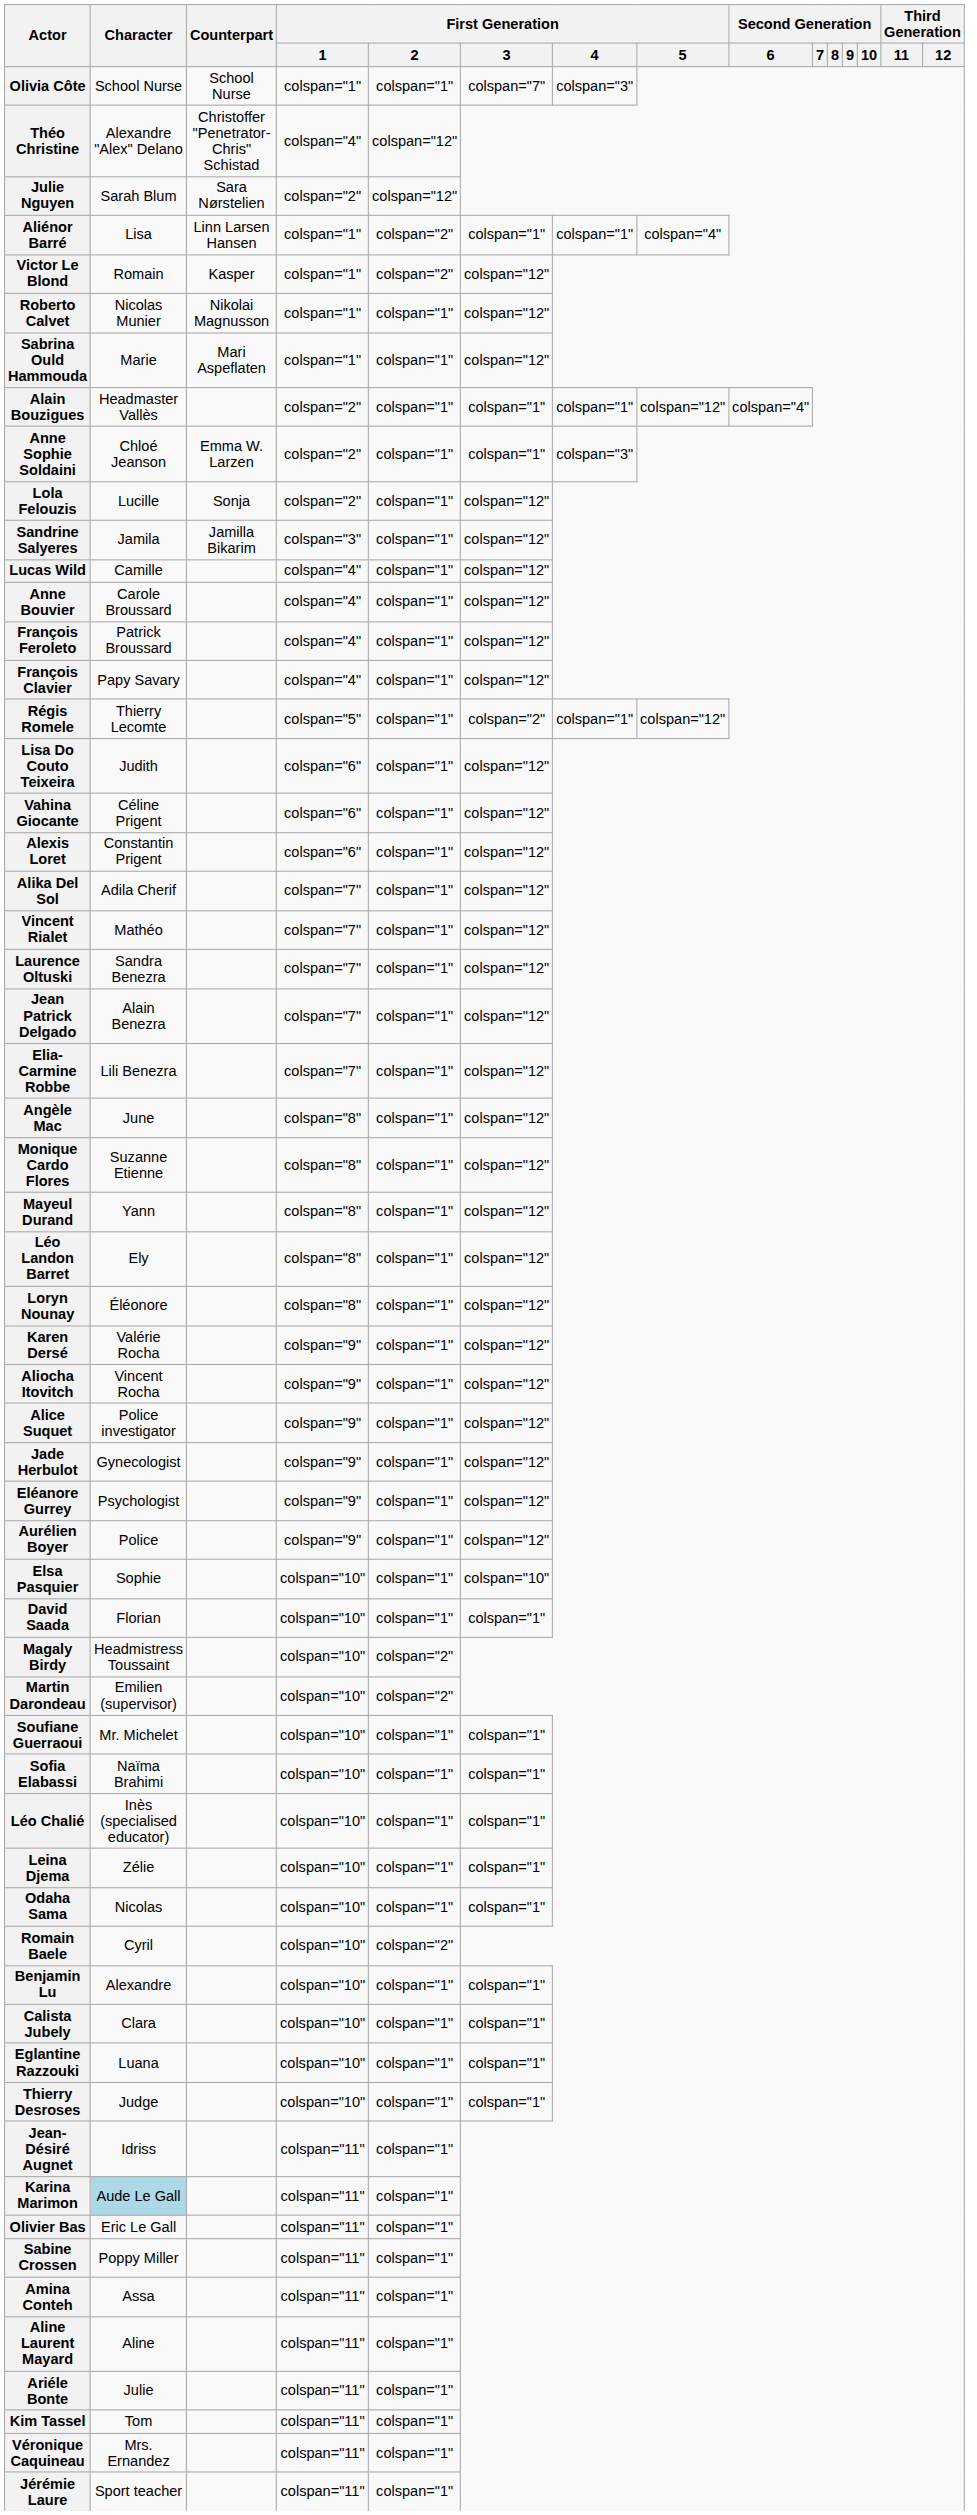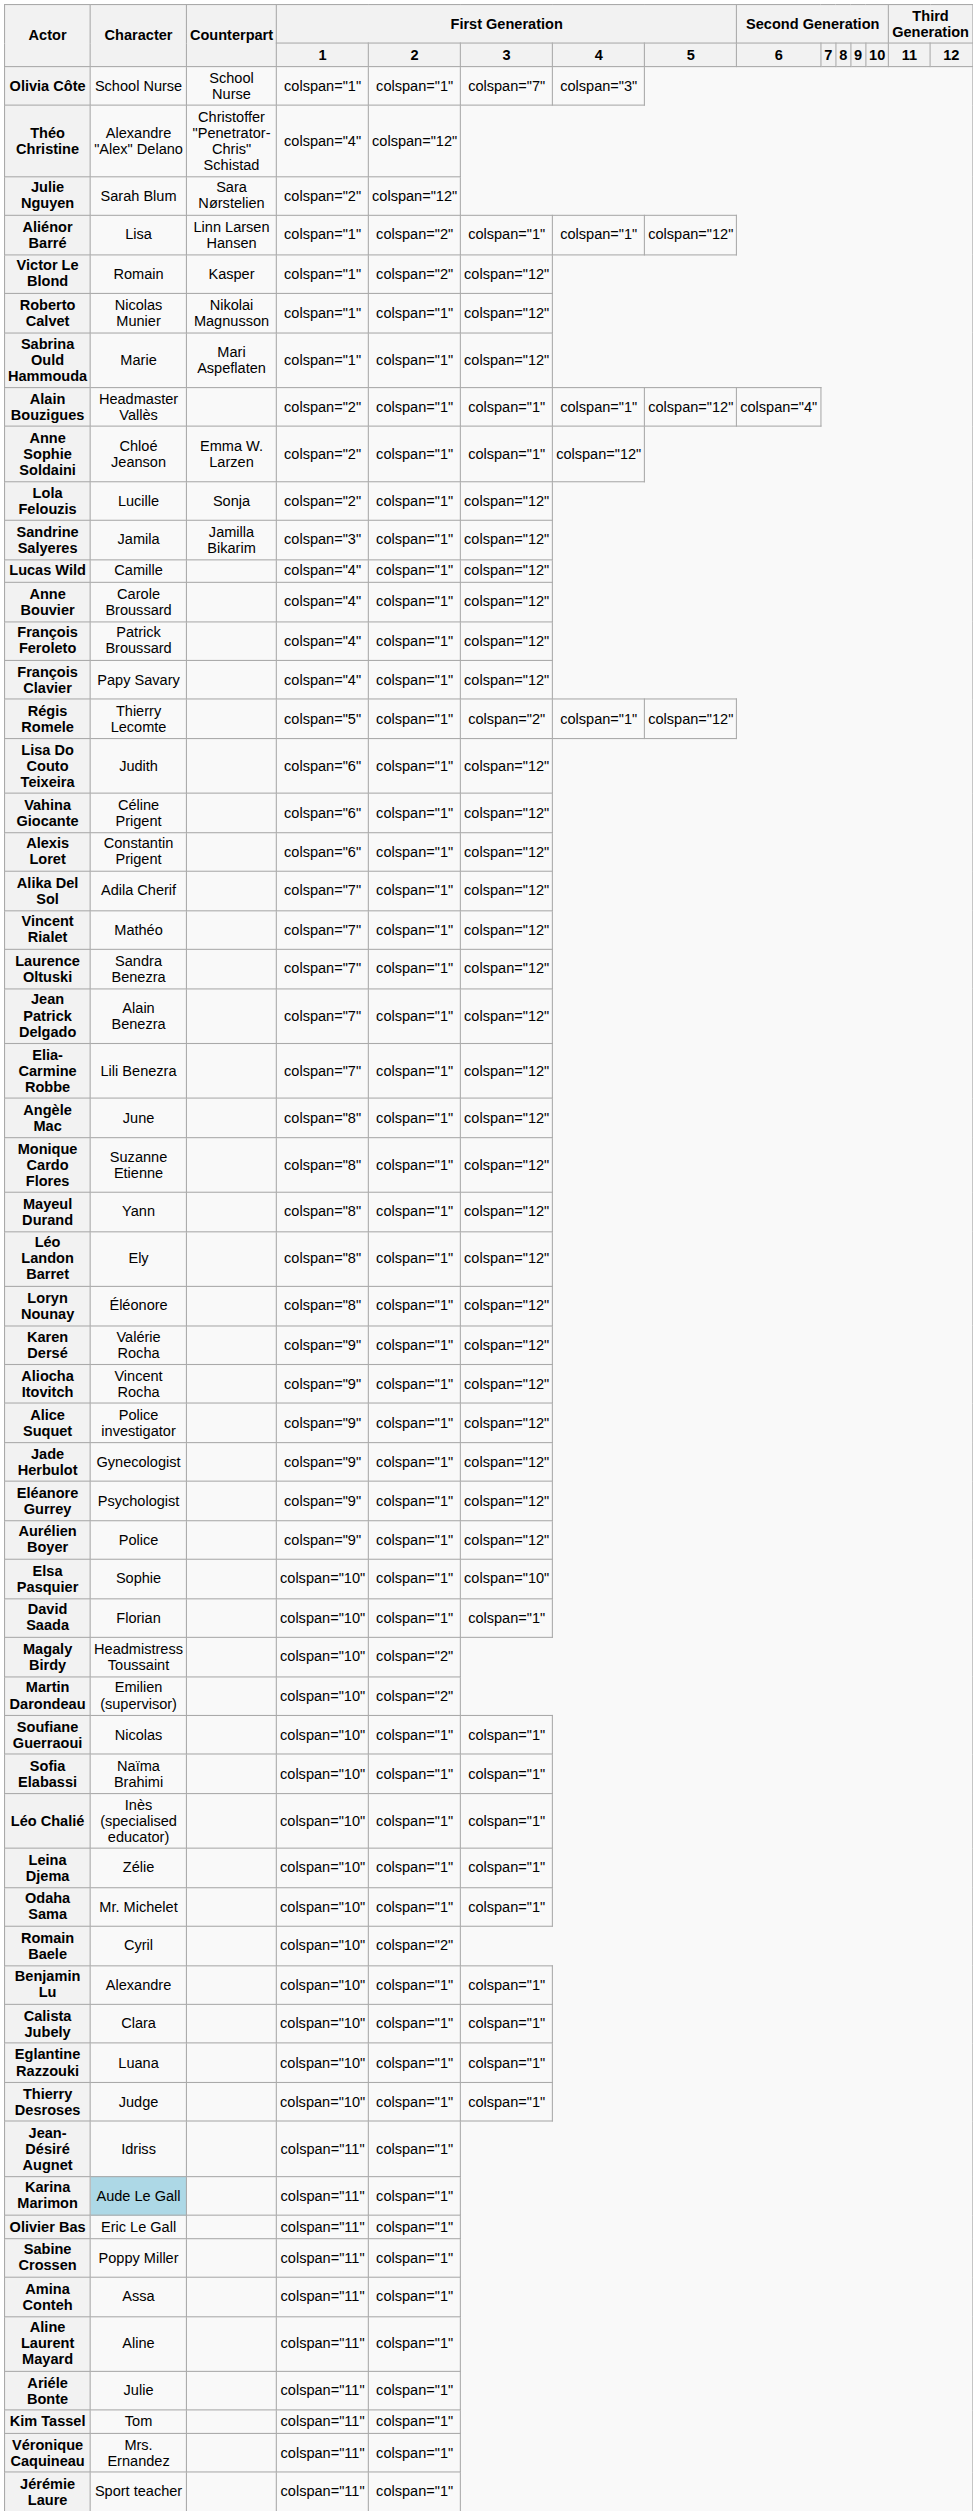(683, 235) colspan="4" -> (691, 235) colspan="12"
(595, 454) colspan="3" -> (599, 454) colspan="12"
(139, 1734) Mr. Michelet -> (139, 1734) Nicolas
(139, 1906) Nicolas -> (139, 1906) Mr. Michelet
